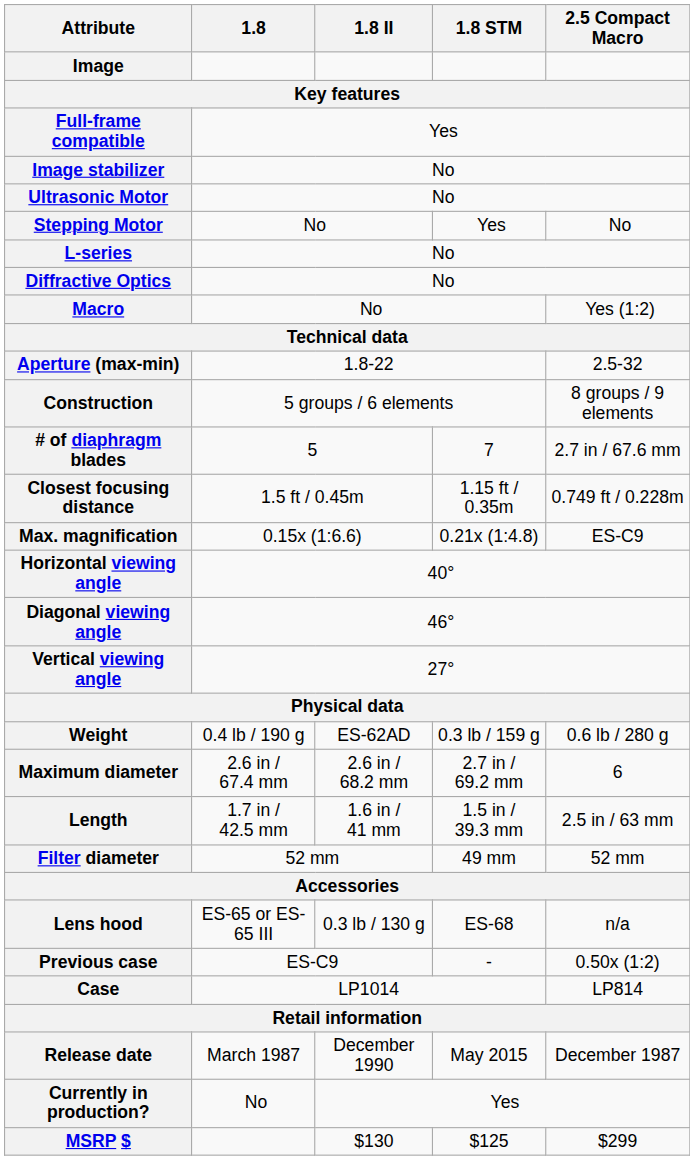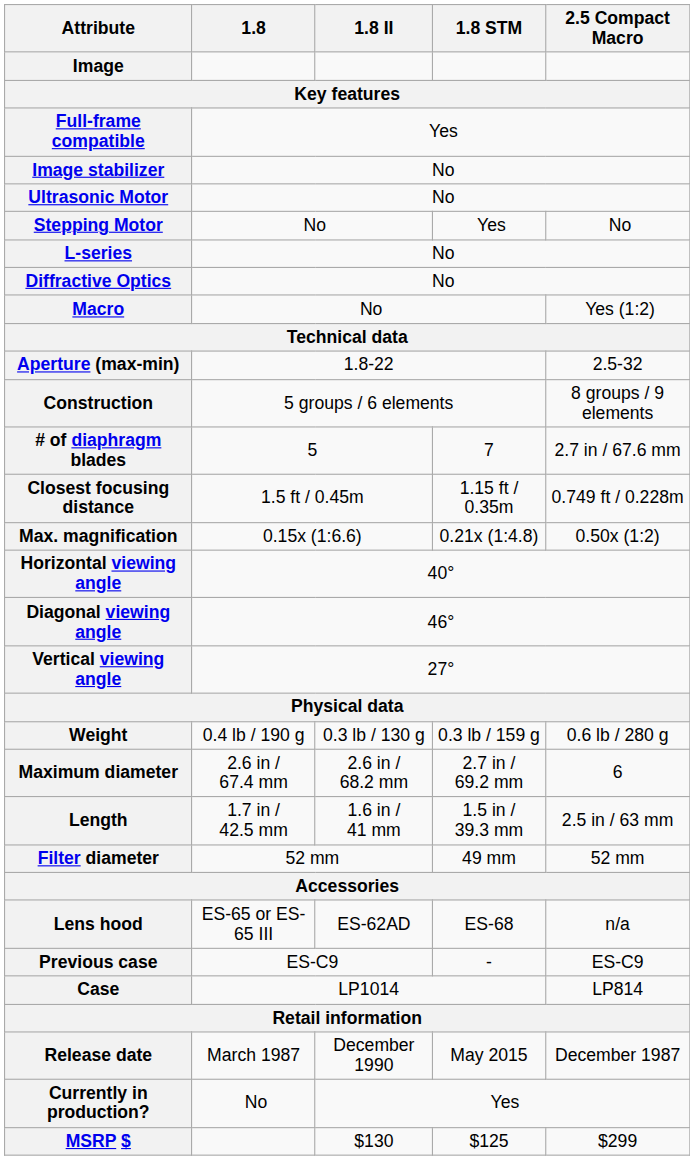(618, 536) ES-C9 -> (618, 536) 0.50x (1:2)
(374, 735) ES-62AD -> (374, 735) 0.3 lb / 130 g
(374, 924) 0.3 lb / 130 g -> (374, 924) ES-62AD
(618, 961) 0.50x (1:2) -> (618, 961) ES-C9
